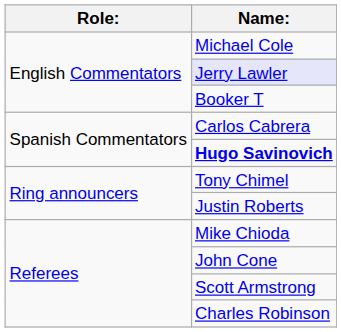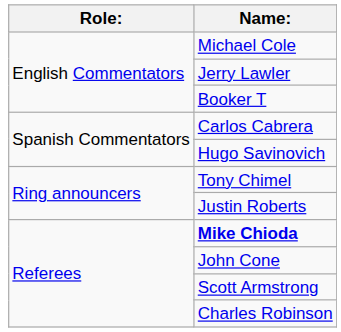(241, 72) lavender background -> (244, 72) no background
(264, 153) bold -> (261, 153) normal
(242, 233) normal -> (248, 233) bold
